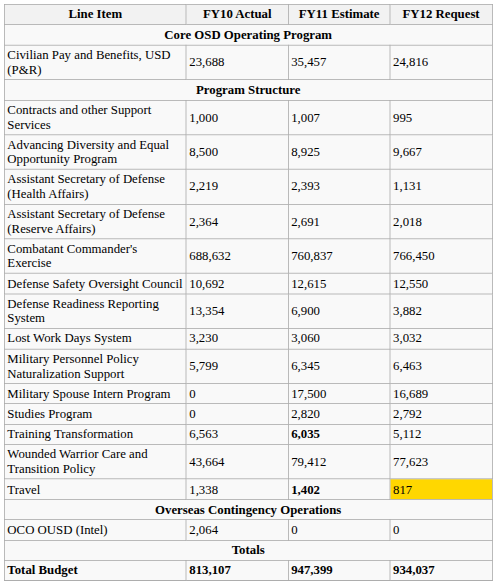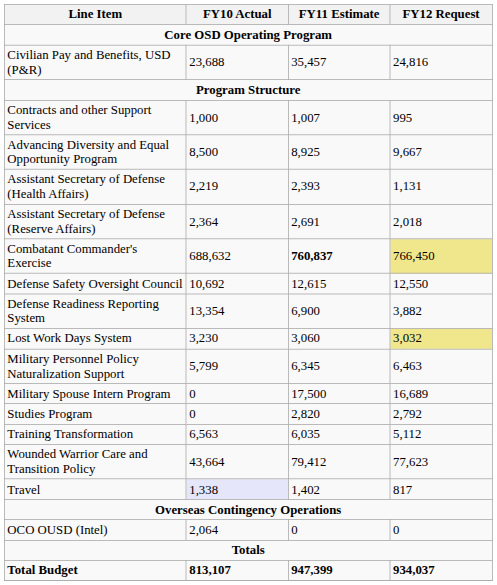(312, 256) normal -> (312, 256) bold
(414, 256) no background -> (414, 256) khaki background
(407, 338) no background -> (407, 338) khaki background
(306, 434) bold -> (306, 434) normal
(204, 489) no background -> (204, 489) lavender background
(306, 489) bold -> (306, 489) normal
(403, 489) gold background -> (403, 489) no background
